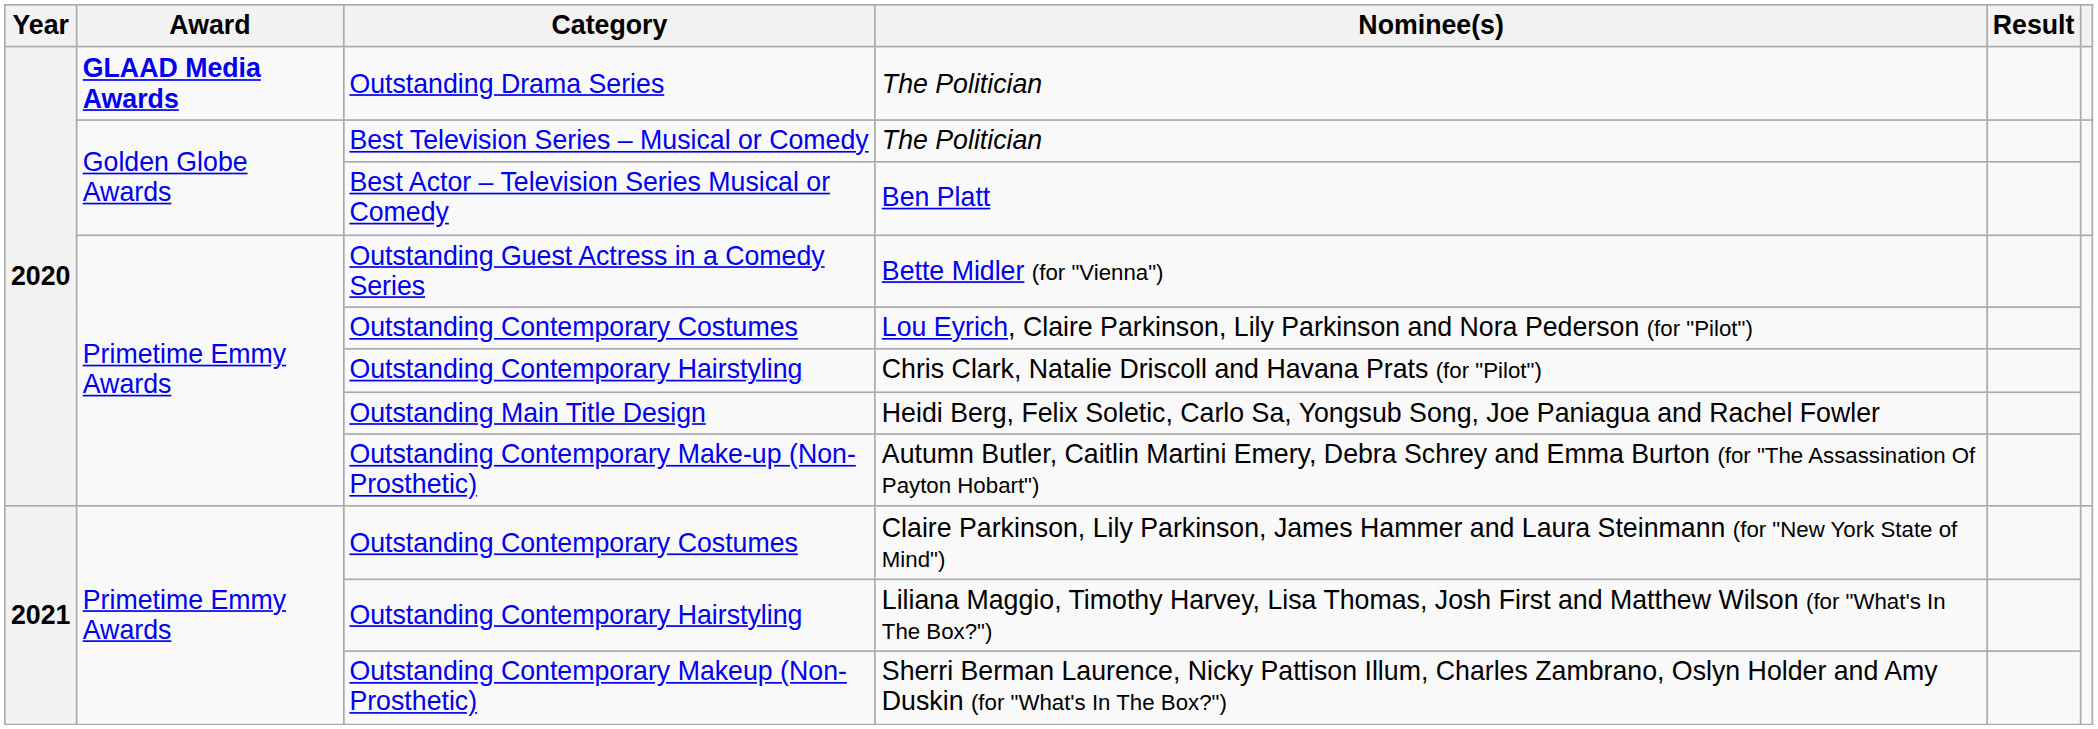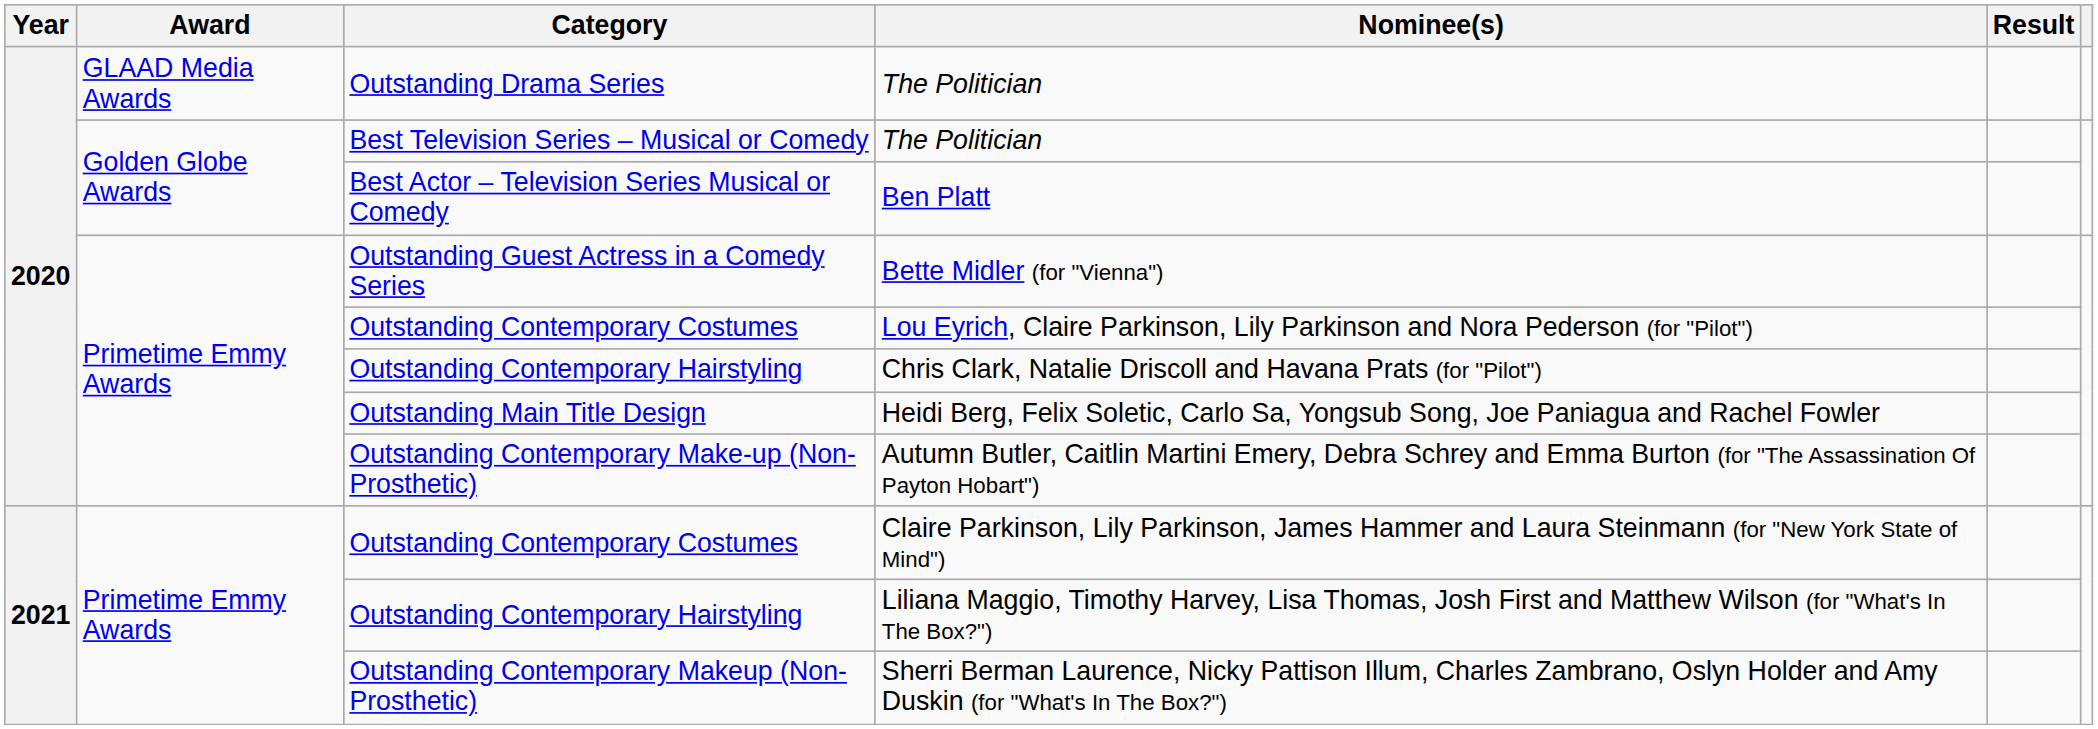(172, 83) bold -> (168, 83) normal
